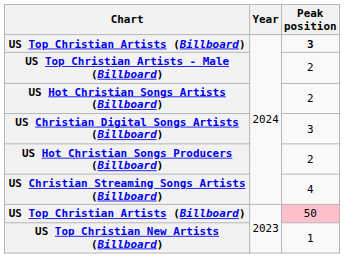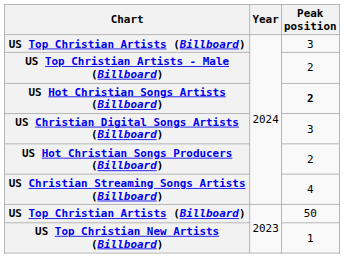(310, 44) bold -> (310, 44) normal
(310, 98) normal -> (310, 98) bold
(310, 214) pink background -> (310, 214) no background
